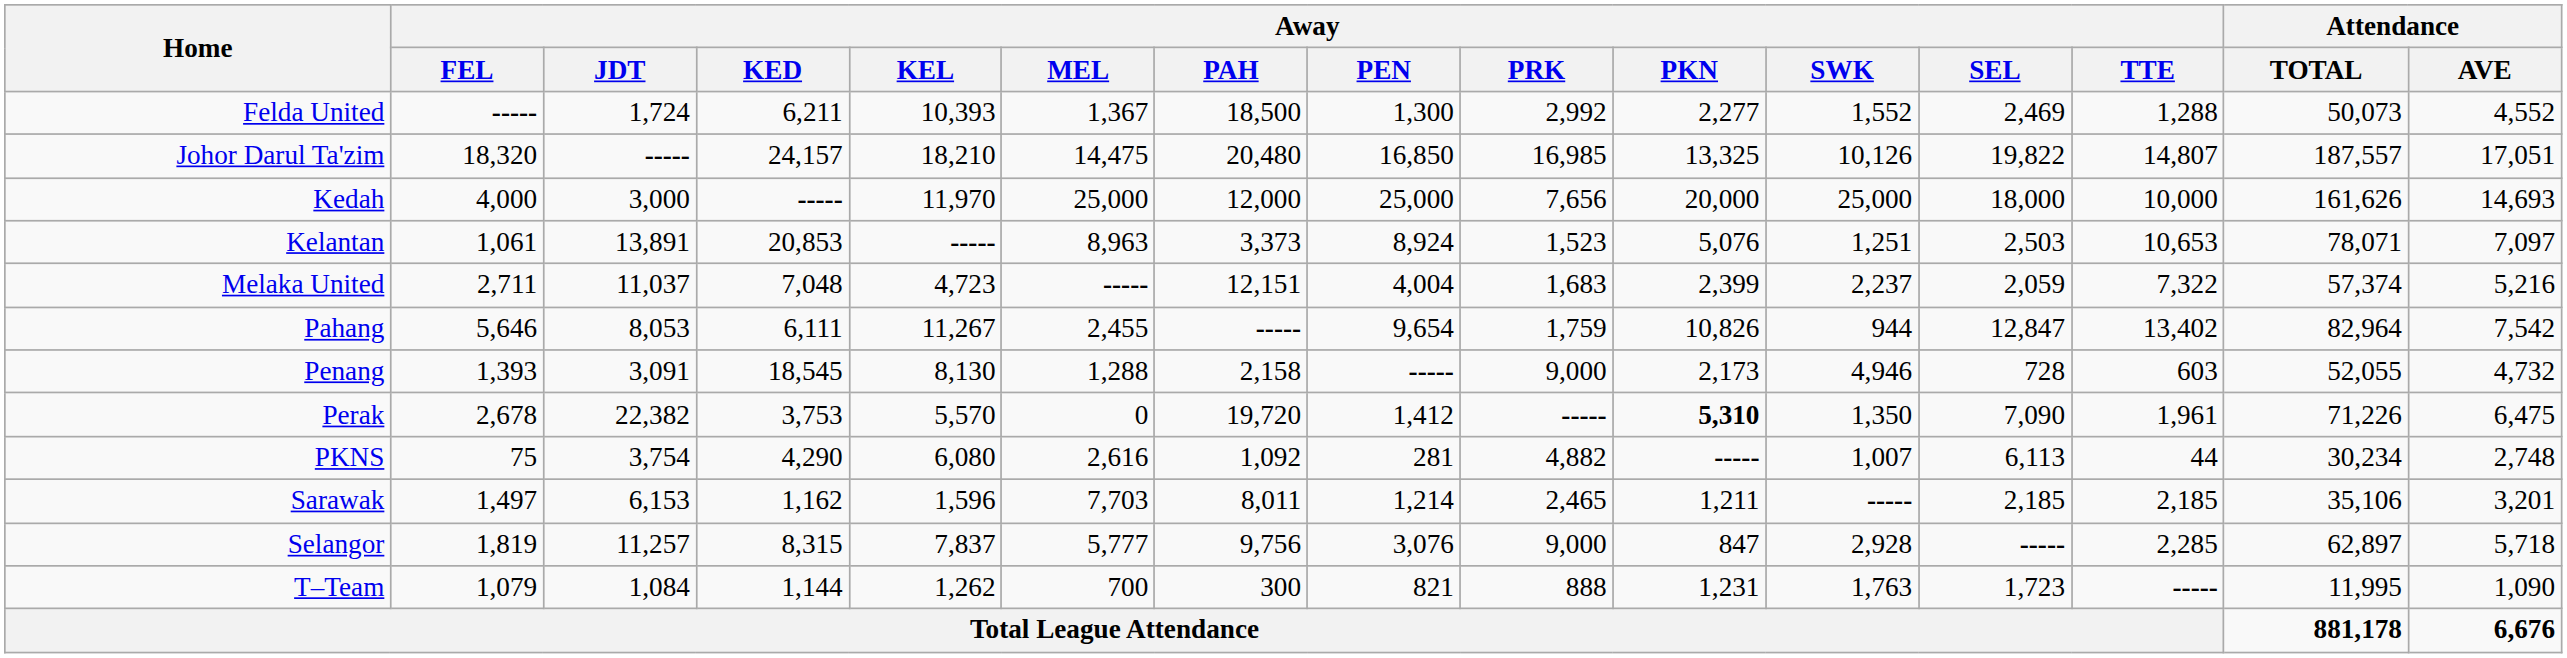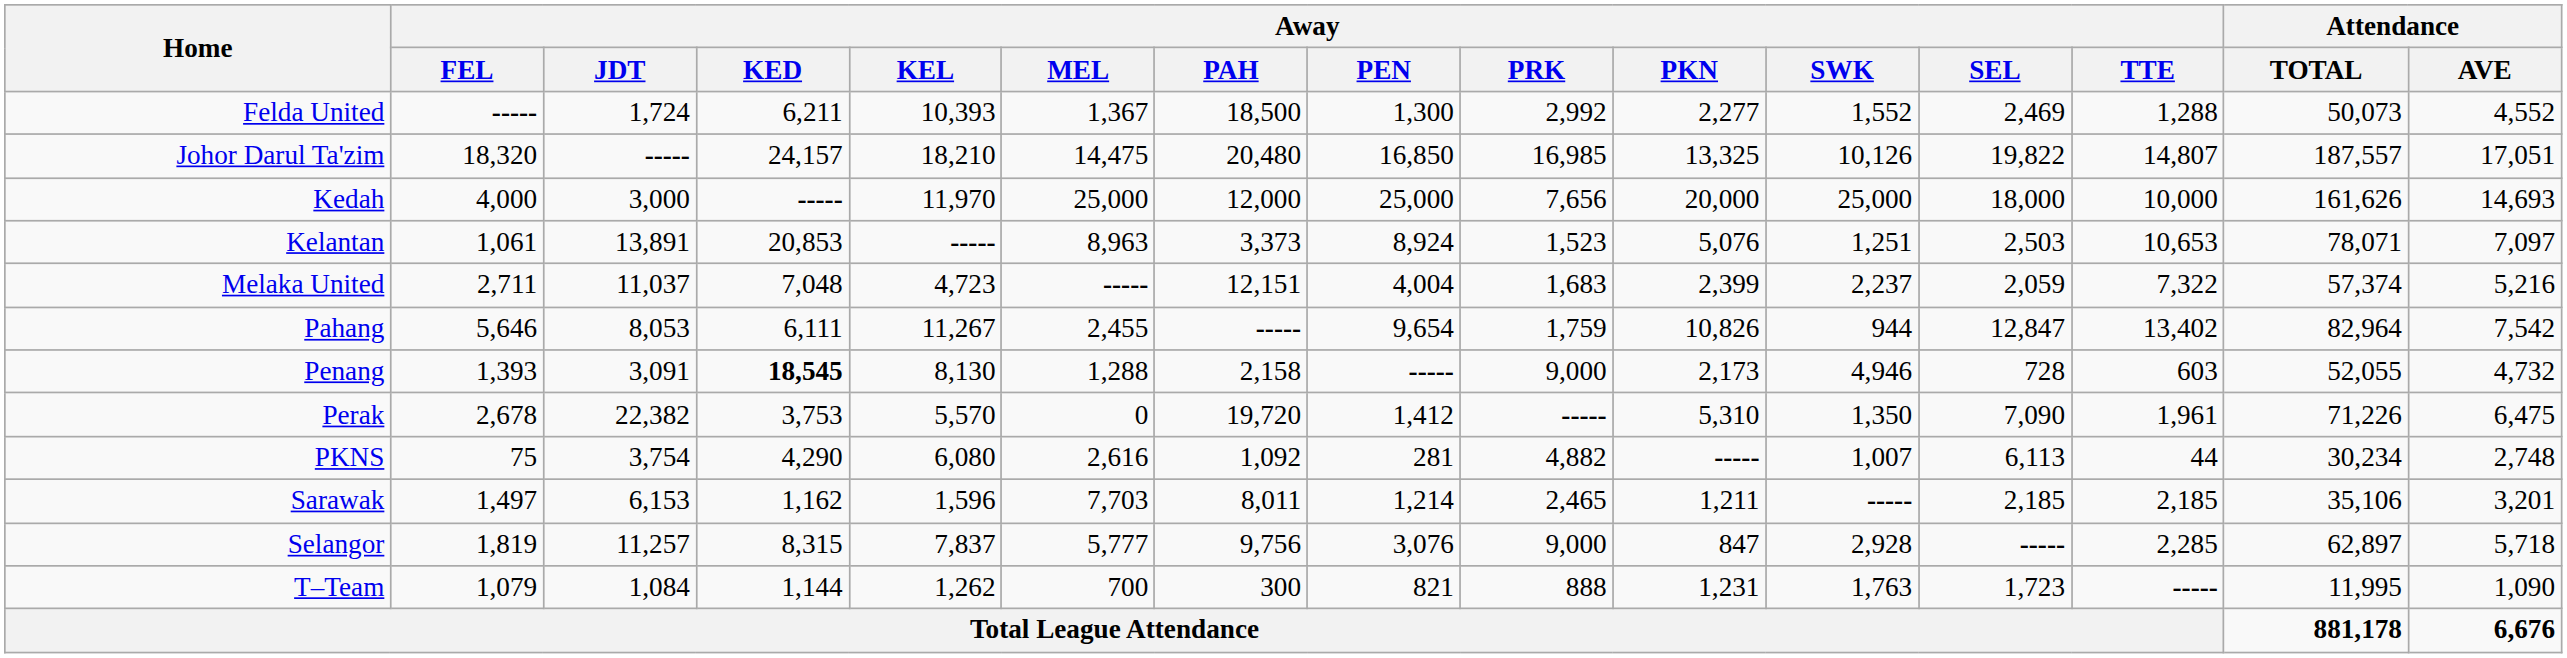(805, 371) normal -> (805, 371) bold
(1729, 414) bold -> (1729, 414) normal
